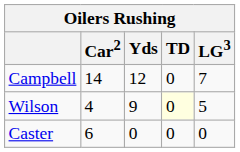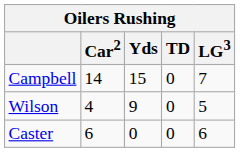(138, 78) 12 -> (138, 78) 15
(170, 106) lightyellow background -> (170, 106) no background
(203, 133) 0 -> (203, 133) 6
